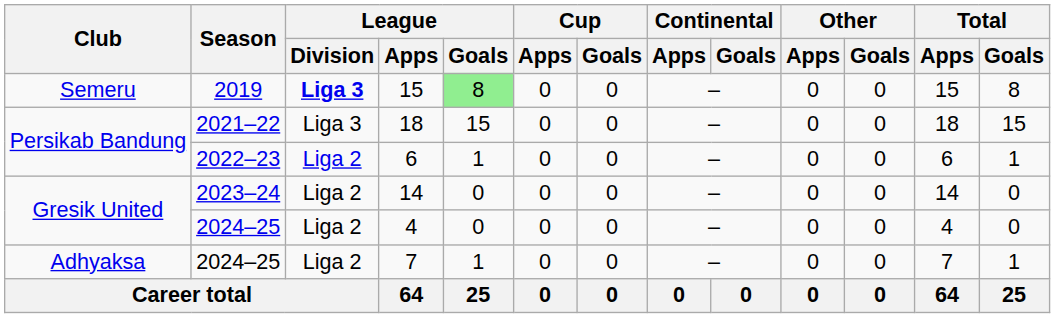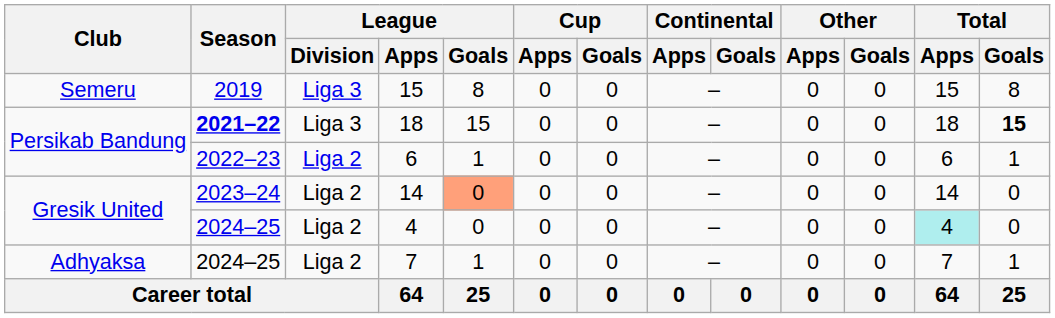(332, 90) bold -> (332, 90) normal
(478, 90) lightgreen background -> (478, 90) no background
(238, 124) normal -> (238, 124) bold
(1014, 124) normal -> (1014, 124) bold
(478, 192) no background -> (478, 192) lightsalmon background
(947, 227) no background -> (947, 227) paleturquoise background
